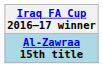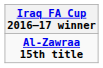(52, 48) lightblue background -> (52, 48) no background
